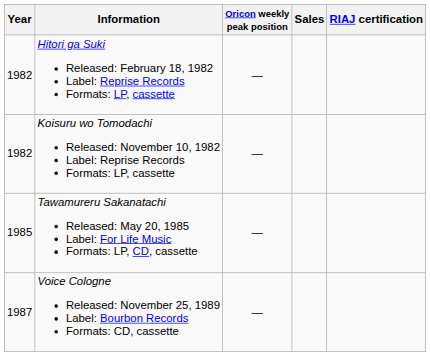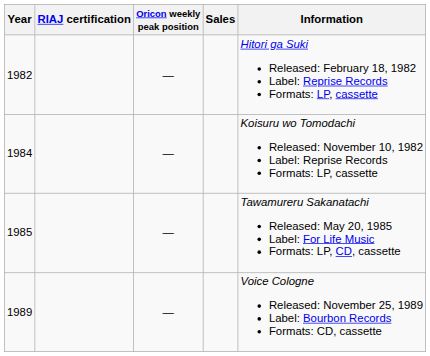columns swapped: (129, 19) <-> (376, 19)
(20, 153) 1982 -> (20, 153) 1984
(20, 312) 1987 -> (20, 312) 1989
